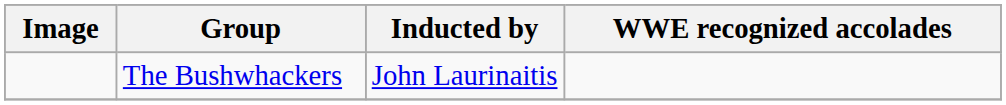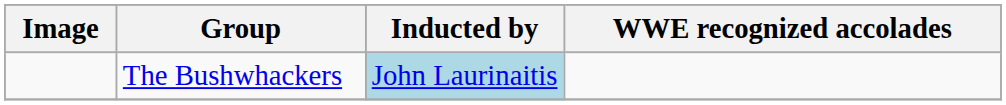(465, 75) no background -> (465, 75) lightblue background
